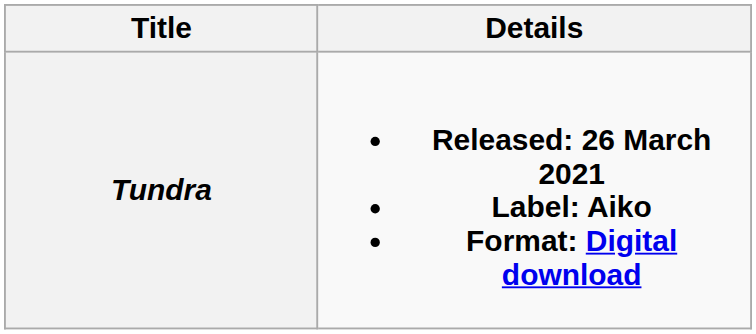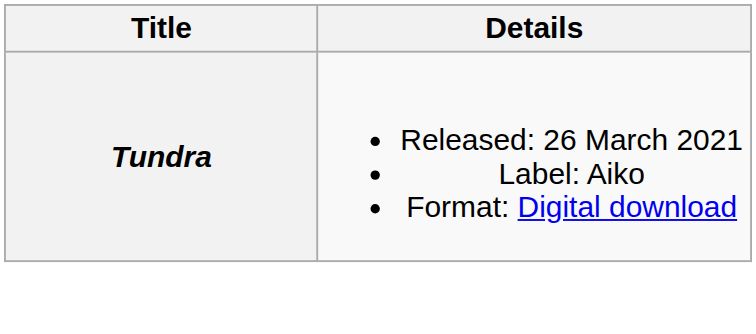(534, 207) bold -> (534, 173) normal
